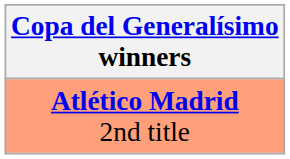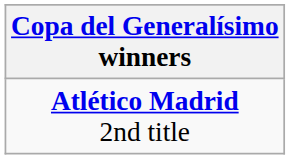(145, 115) lightsalmon background -> (145, 115) no background
